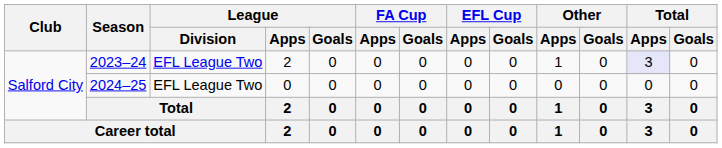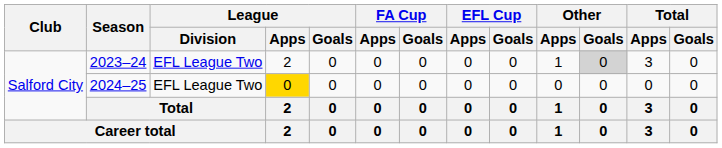(603, 62) no background -> (603, 62) lightgrey background
(649, 62) lavender background -> (649, 62) no background
(287, 85) no background -> (287, 85) gold background
